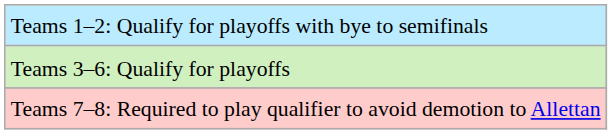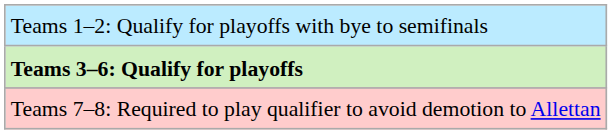(150, 68) normal -> (157, 66) bold
